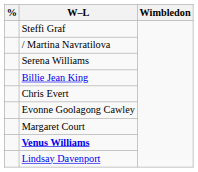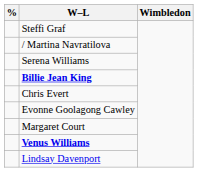(55, 77) normal -> (57, 77) bold
